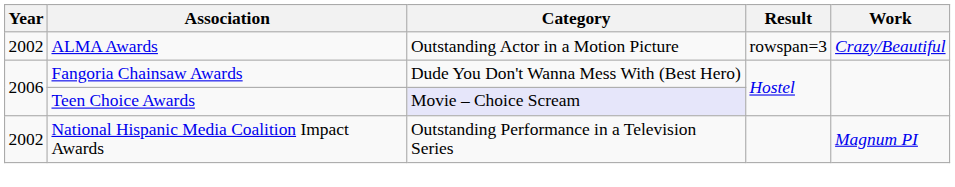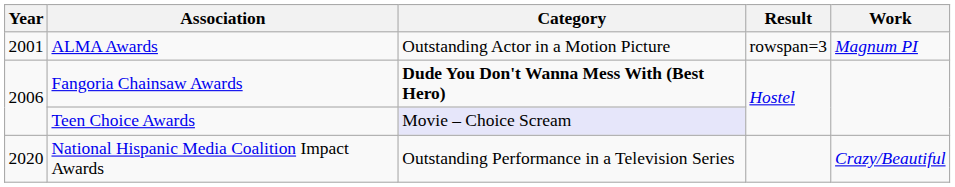(26, 45) 2002 -> (26, 45) 2001
(890, 45) Crazy/Beautiful -> (877, 45) Magnum PI
(576, 73) normal -> (553, 83) bold
(26, 138) 2002 -> (26, 158) 2020
(877, 138) Magnum PI -> (890, 158) Crazy/Beautiful
